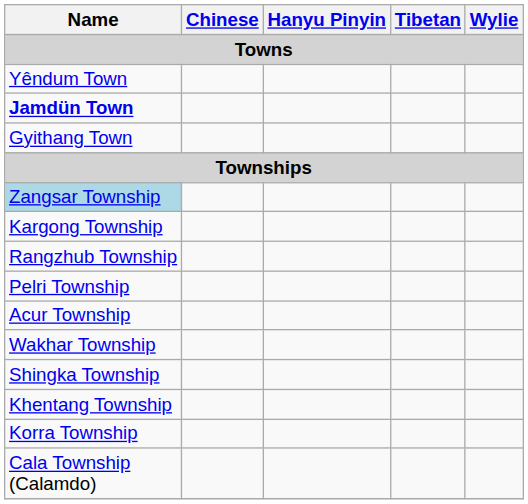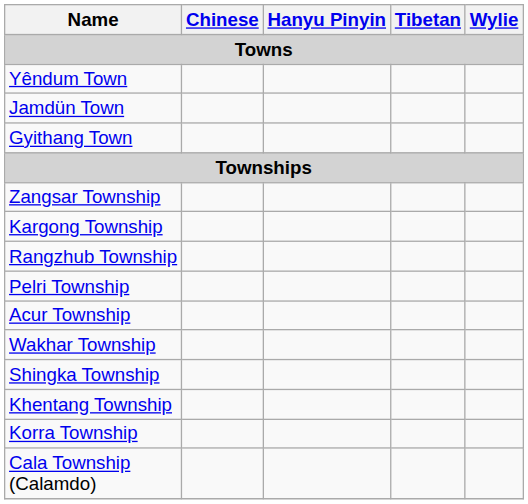(71, 109) bold -> (67, 109) normal
(85, 197) lightblue background -> (85, 197) no background
